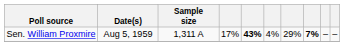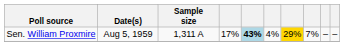(253, 35) no background -> (253, 35) lightblue background
(292, 35) no background -> (292, 35) gold background
(312, 35) bold -> (312, 35) normal
